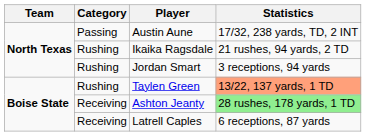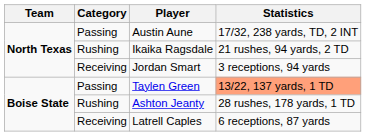(98, 67) Rushing -> (102, 67) Receiving
(98, 85) Rushing -> (97, 85) Passing
(102, 103) Receiving -> (98, 103) Rushing
(287, 103) lightgreen background -> (287, 103) no background
